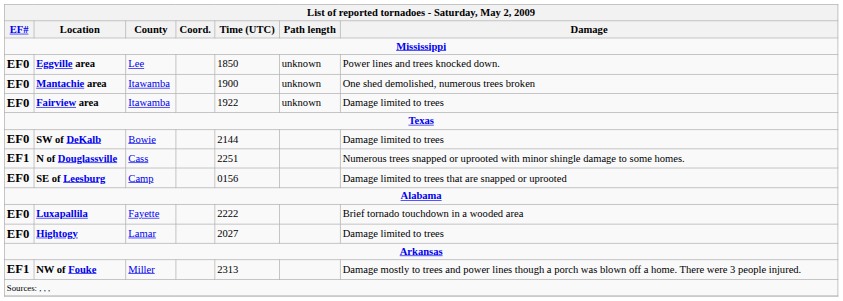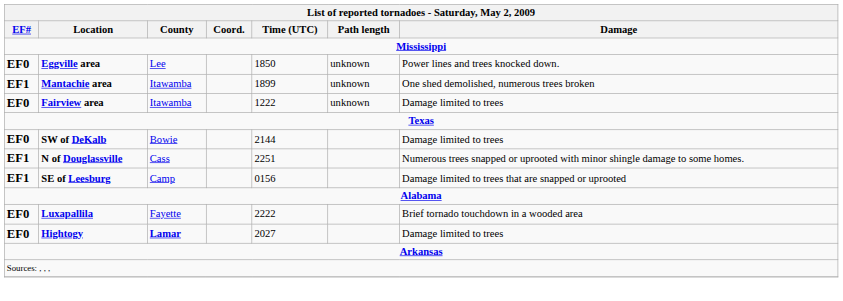(18, 83) EF0 -> (18, 83) EF1
(228, 83) 1900 -> (265, 83) 1899
(228, 103) 1922 -> (265, 103) 1222
(18, 178) EF0 -> (18, 178) EF1
(142, 233) normal -> (165, 233) bold
- row: (66, 269)
